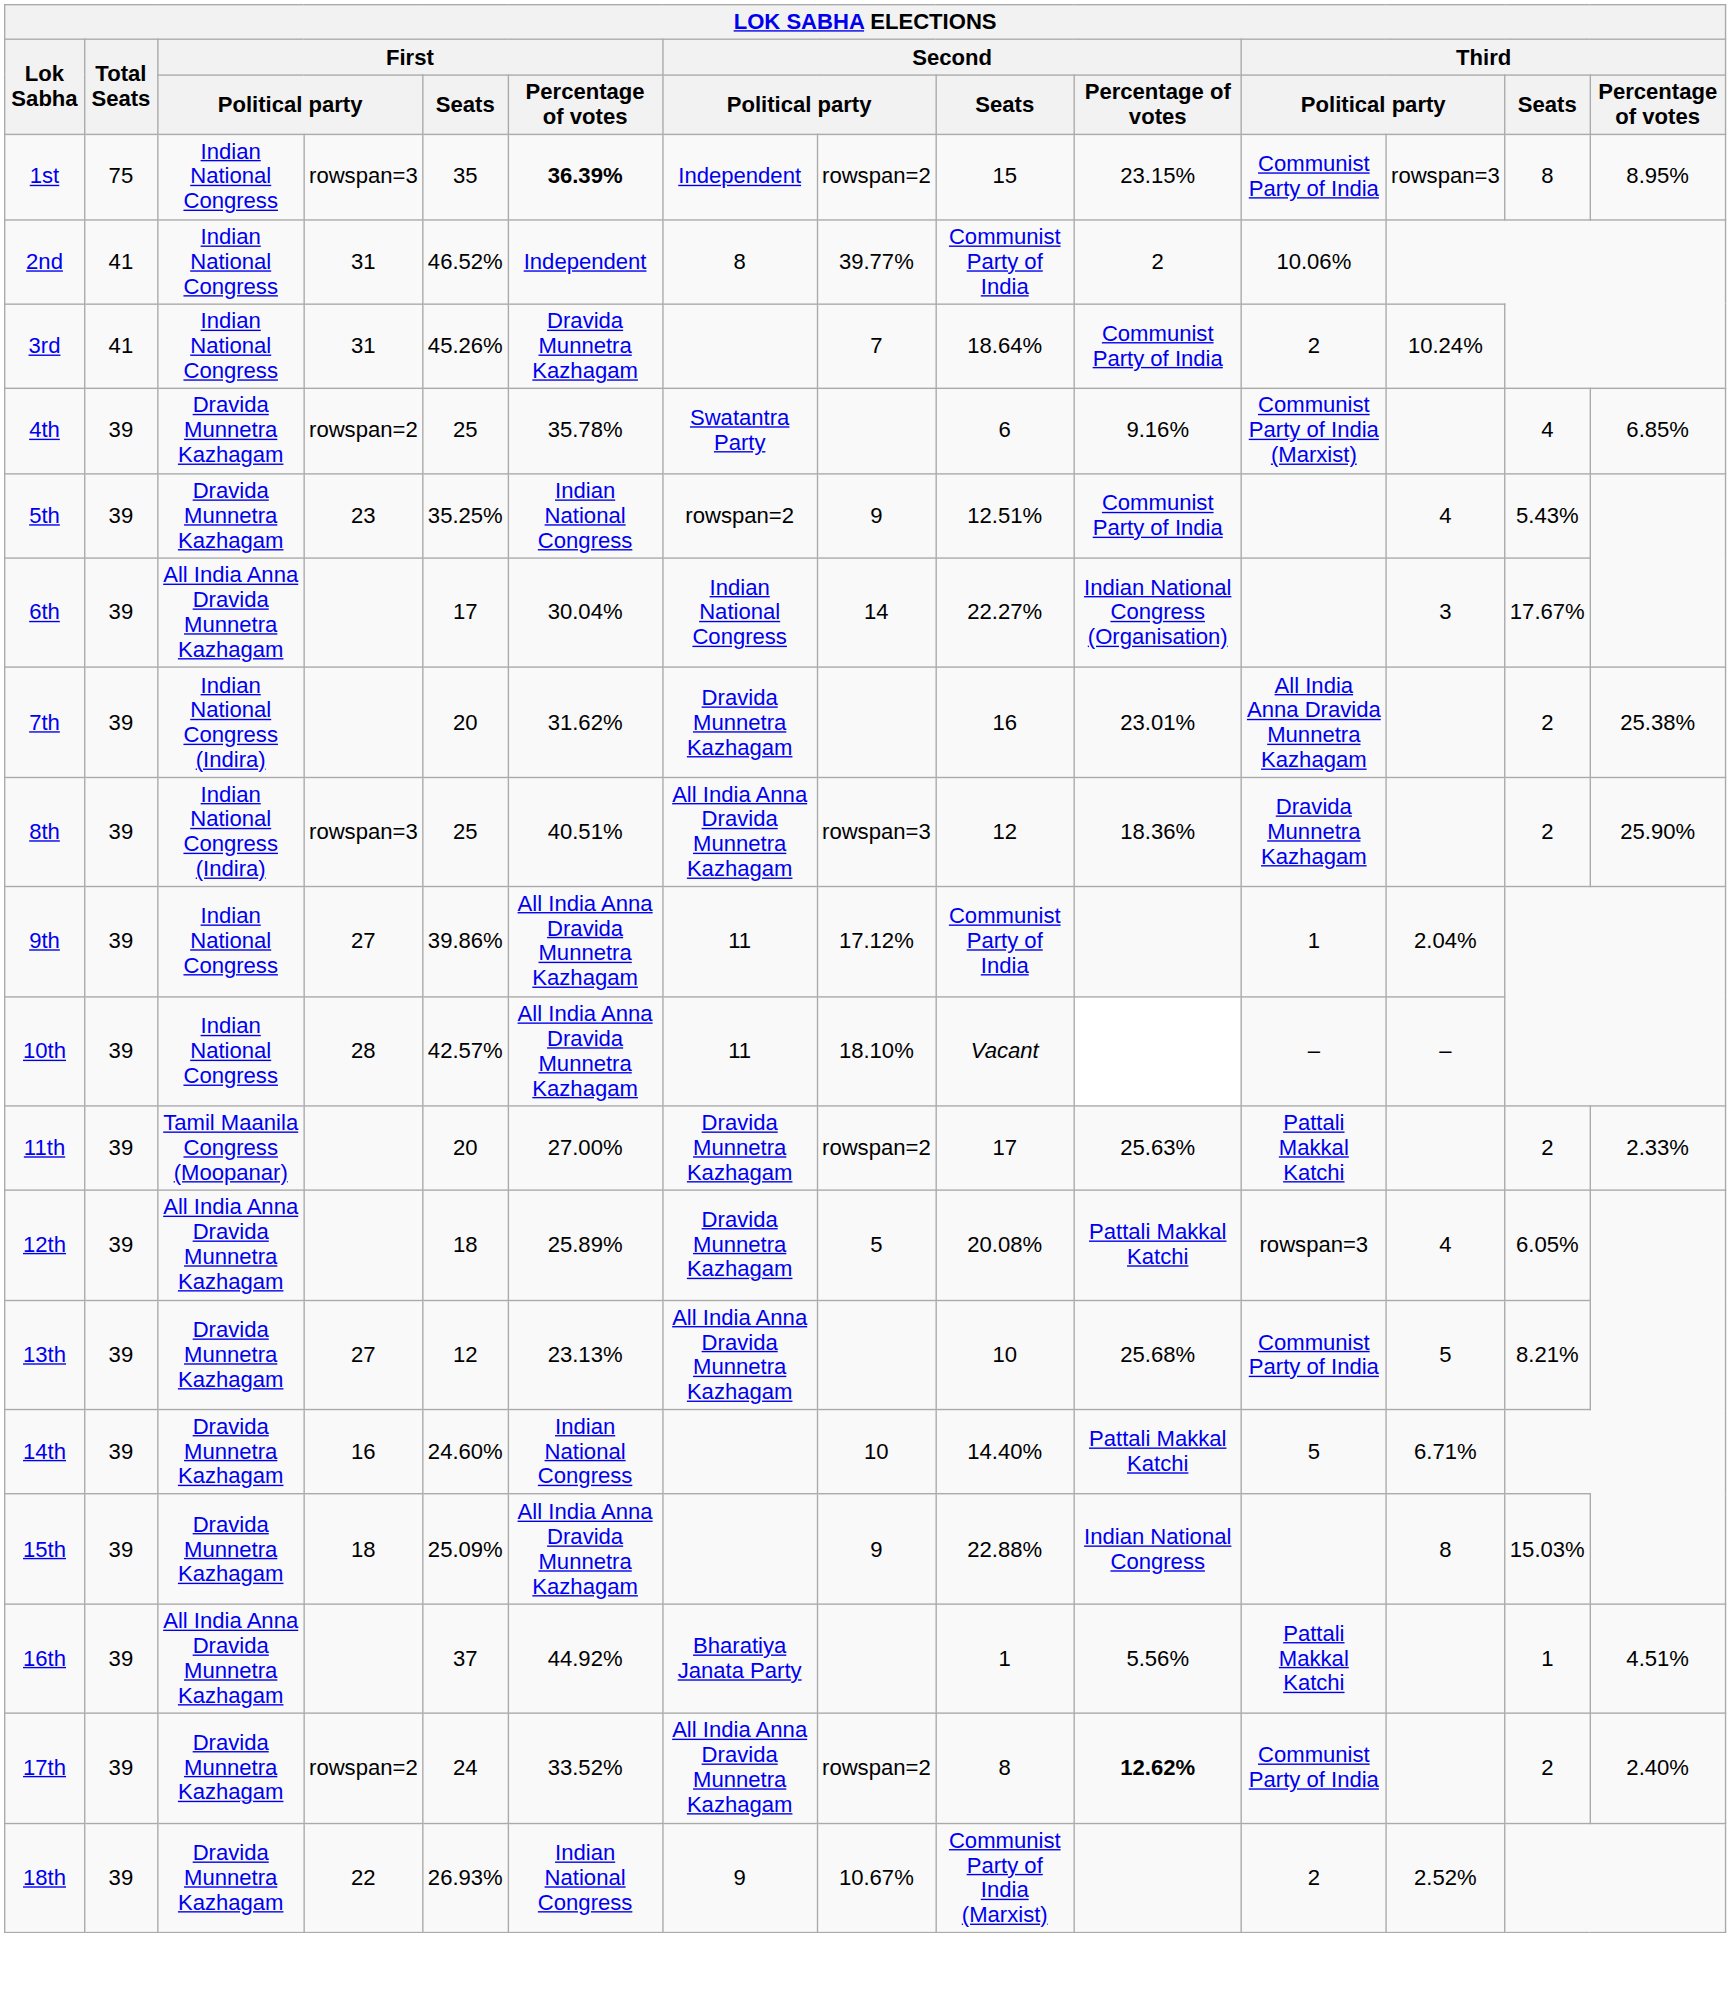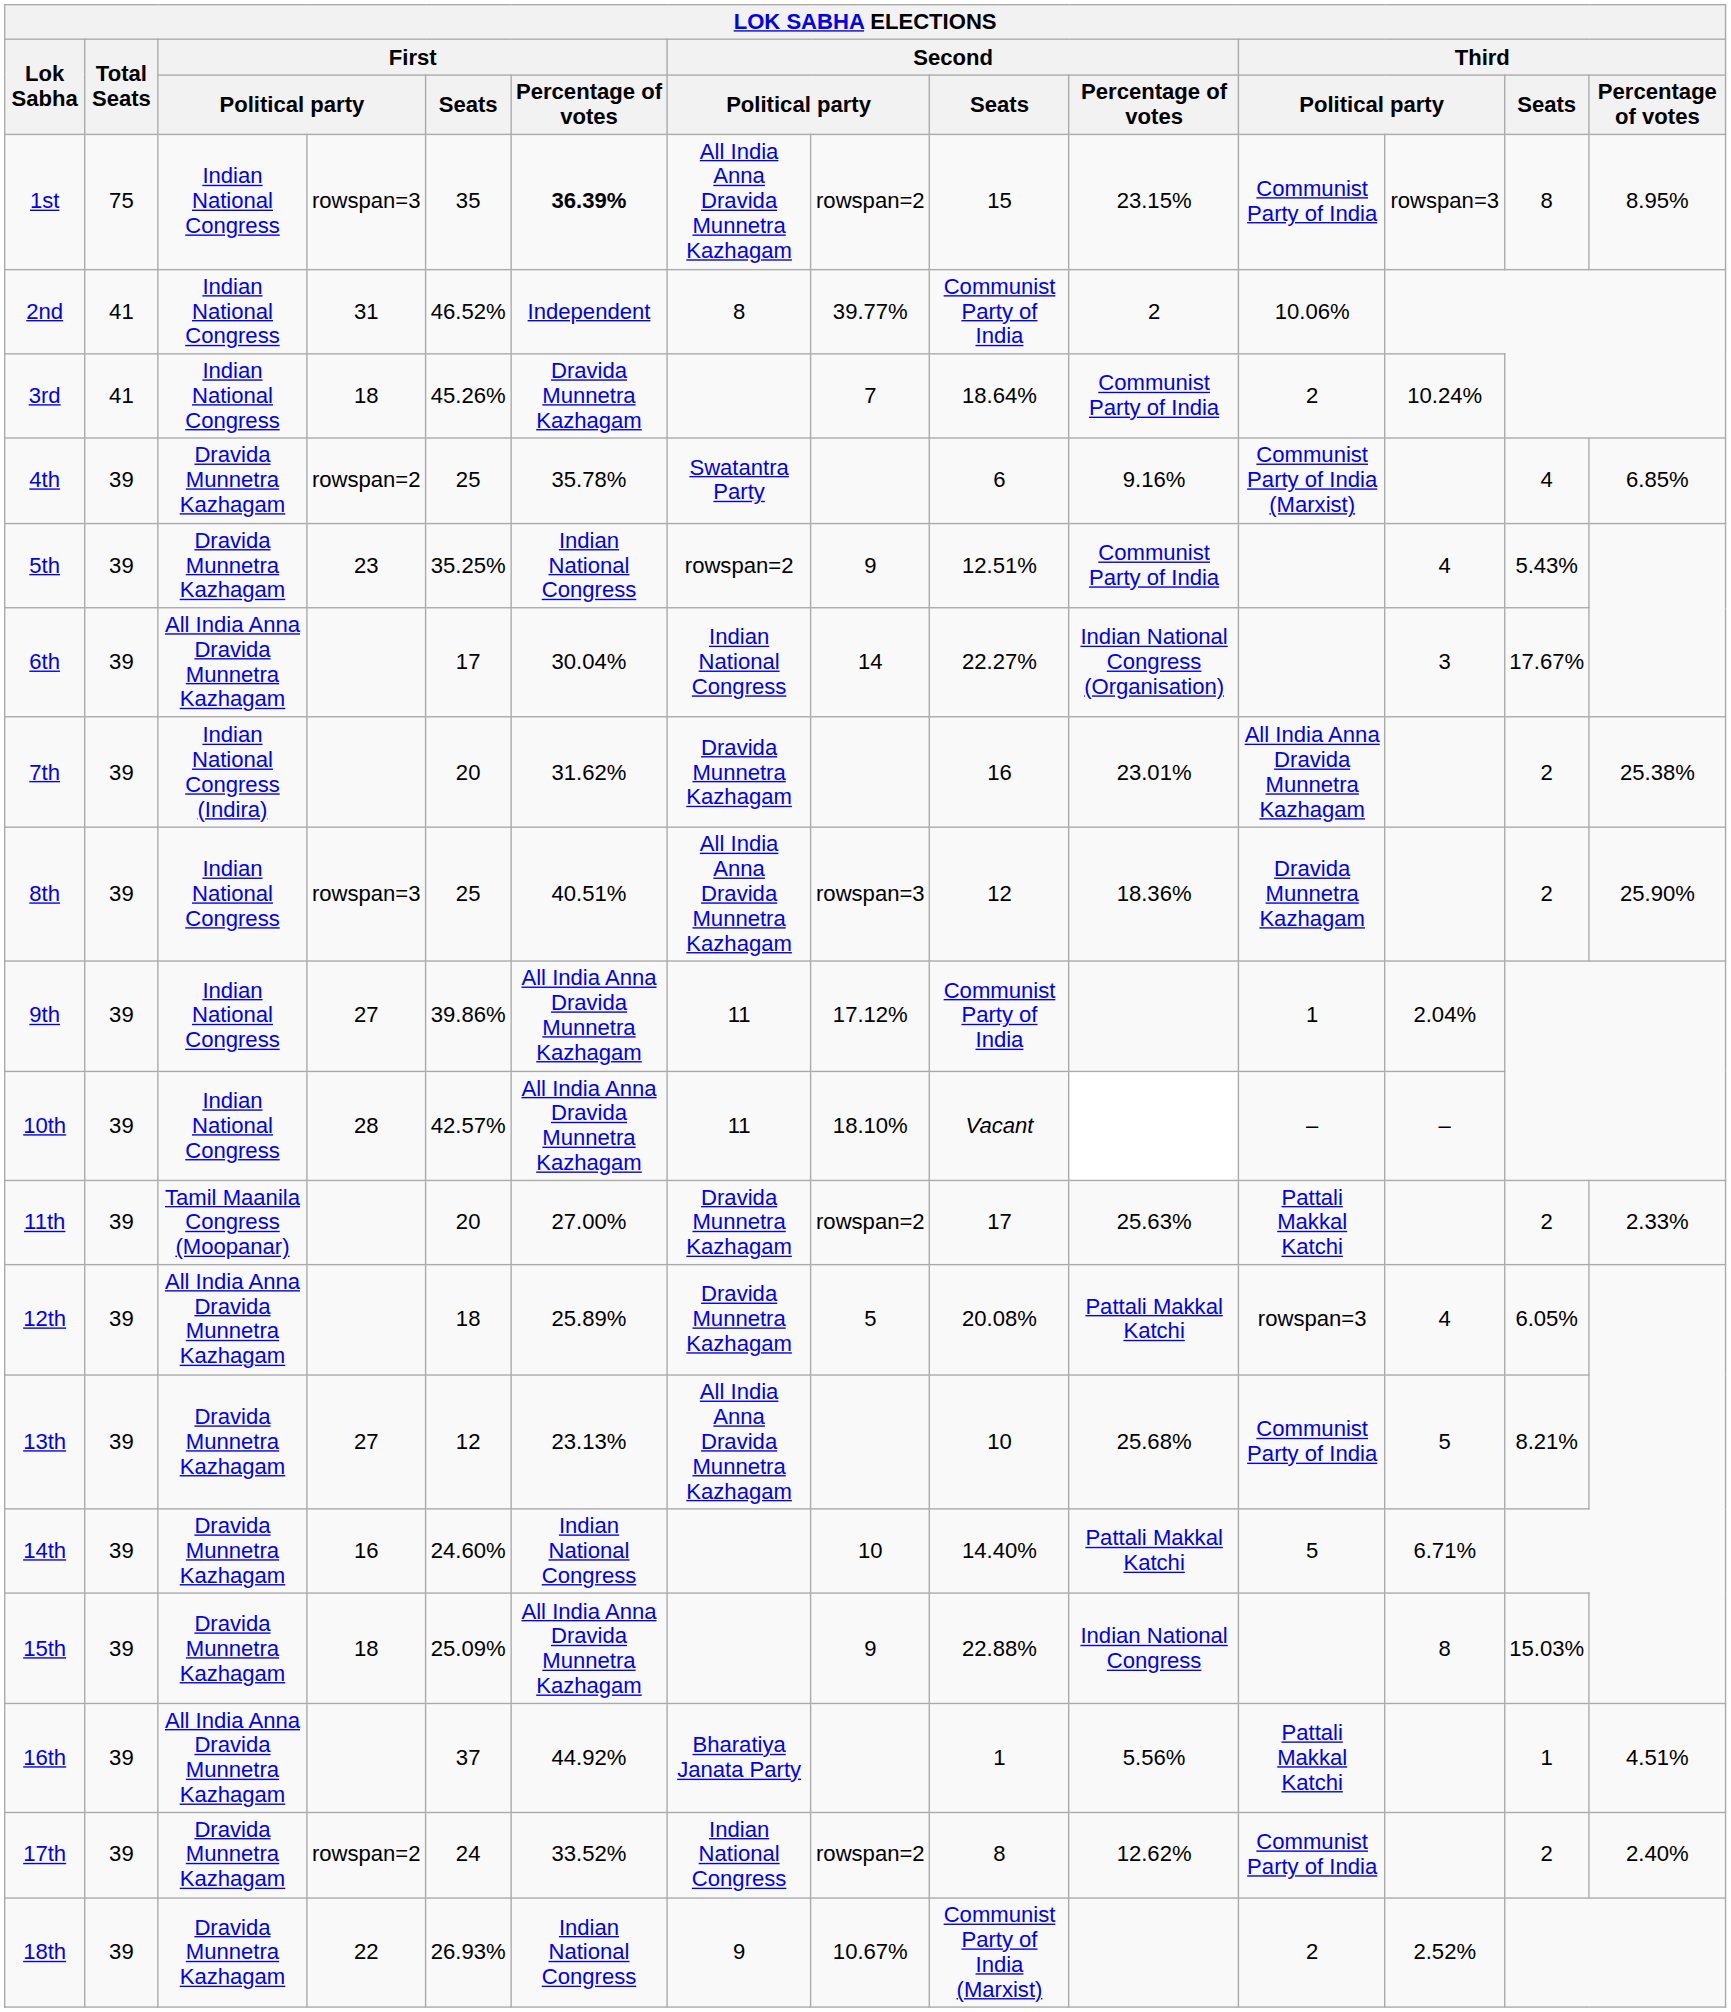(740, 176) Independent -> (739, 201) All India Anna Dravida Munnetra Kazhagam
(363, 346) 31 -> (366, 395) 18
(231, 831) Indian National Congress (Indira) -> (232, 893) Indian National Congress
(740, 1767) All India Anna Dravida Munnetra Kazhagam -> (739, 1854) Indian National Congress
(1158, 1767) bold -> (1154, 1854) normal
